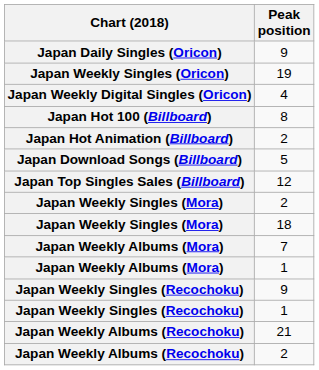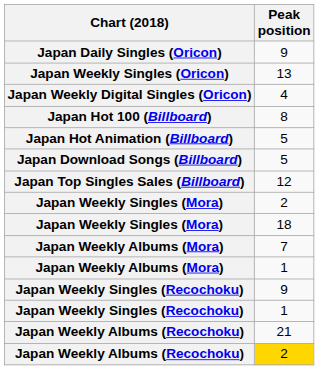(284, 73) 19 -> (284, 73) 13
(284, 138) 2 -> (284, 138) 5
(284, 354) no background -> (284, 354) gold background
